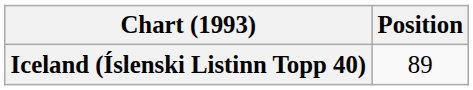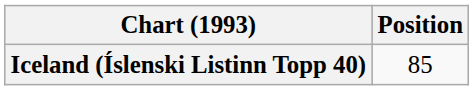(420, 64) 89 -> (420, 64) 85
